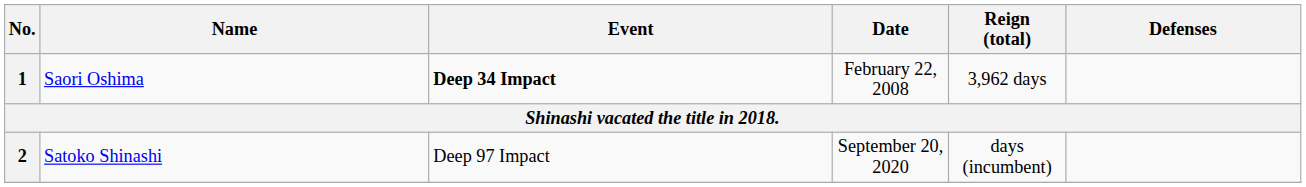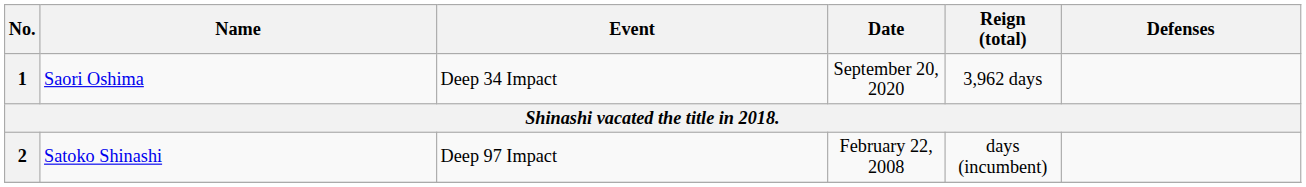(495, 78) bold -> (499, 78) normal
(891, 78) February 22, 2008 -> (886, 78) September 20, 2020
(891, 157) September 20, 2020 -> (886, 157) February 22, 2008
